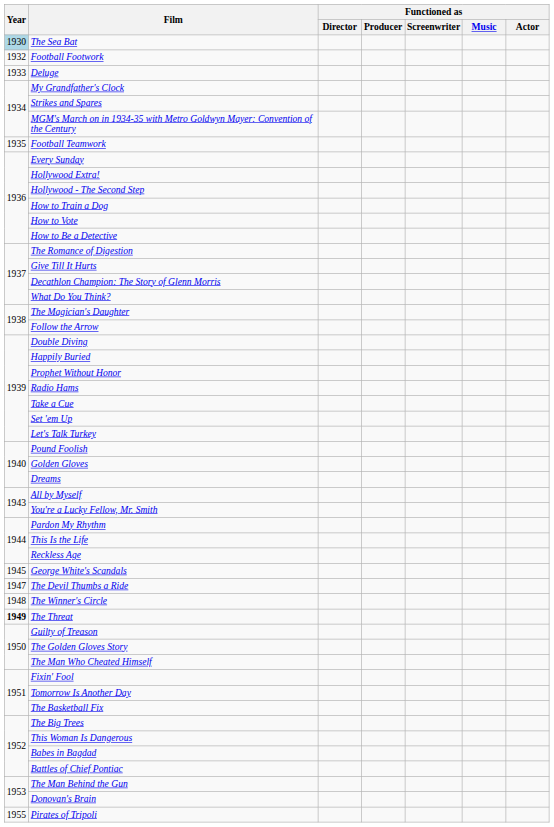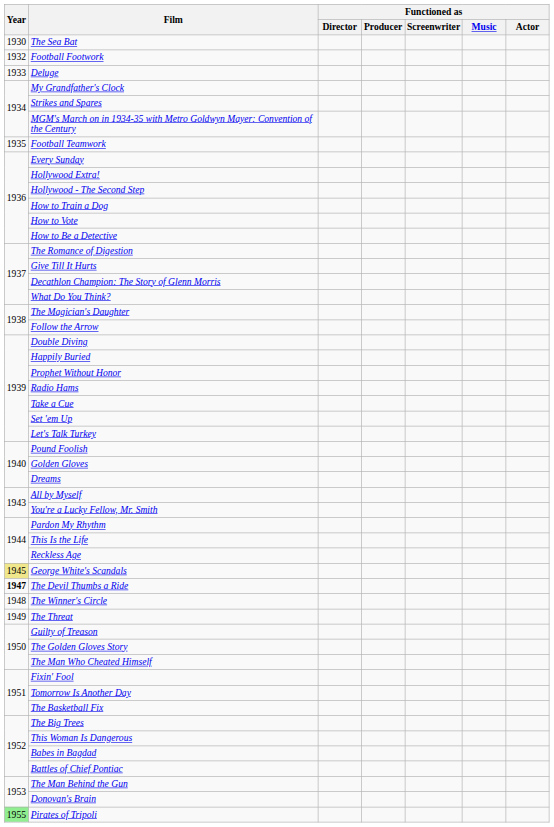(16, 42) lightblue background -> (16, 42) no background
(16, 571) no background -> (16, 571) khaki background
(16, 586) normal -> (16, 586) bold
(16, 616) bold -> (16, 616) normal
(16, 814) no background -> (16, 814) lightgreen background
